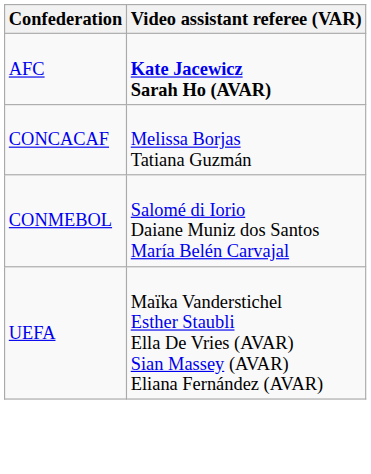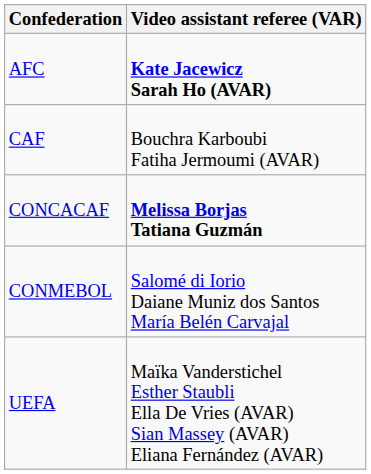+ row: (27, 139)
(191, 149) normal -> (197, 220) bold
